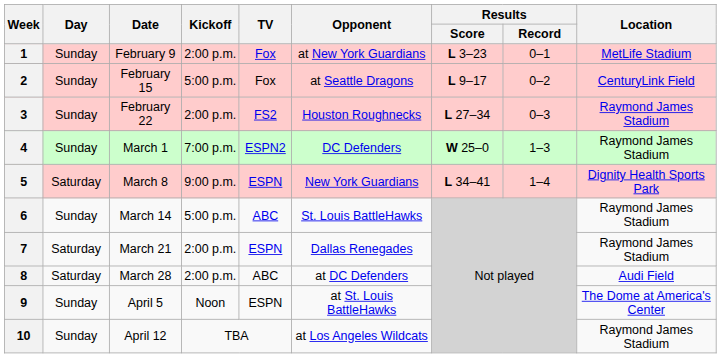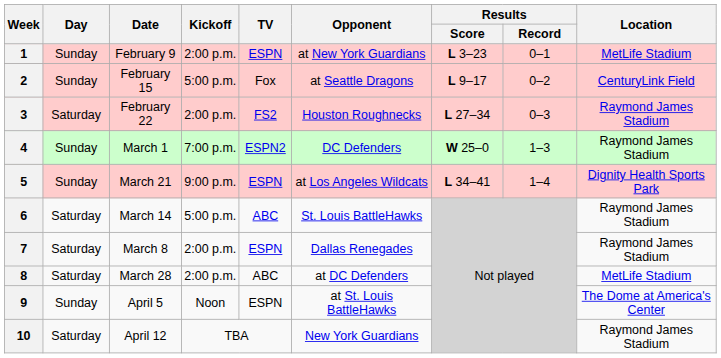(265, 54) Fox -> (265, 54) ESPN
(76, 114) Sunday -> (76, 114) Saturday
(76, 182) Saturday -> (76, 182) Sunday
(145, 182) March 8 -> (145, 182) March 21
(362, 182) New York Guardians -> (362, 182) at Los Angeles Wildcats
(76, 215) Sunday -> (76, 215) Saturday
(145, 249) March 21 -> (145, 249) March 8
(646, 276) Audi Field -> (646, 276) MetLife Stadium
(76, 336) Sunday -> (76, 336) Saturday
(362, 336) at Los Angeles Wildcats -> (362, 336) New York Guardians
